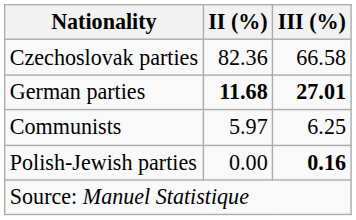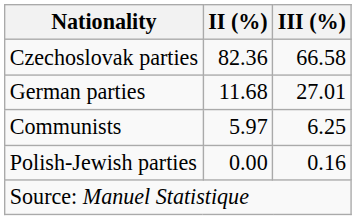(243, 92) bold -> (243, 92) normal
(321, 92) bold -> (321, 92) normal
(327, 162) bold -> (327, 162) normal
